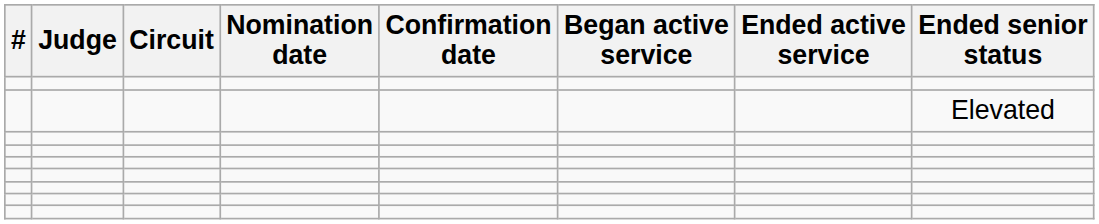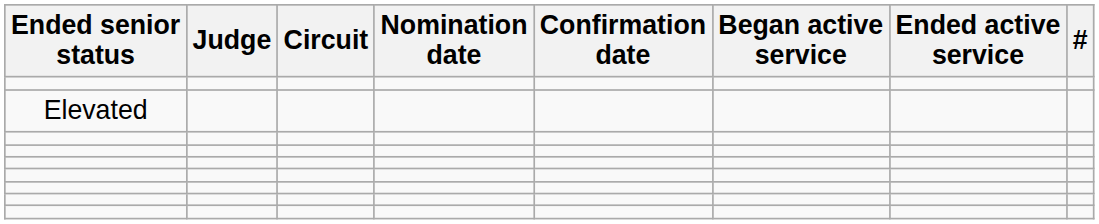columns swapped: (18, 40) <-> (1003, 40)
